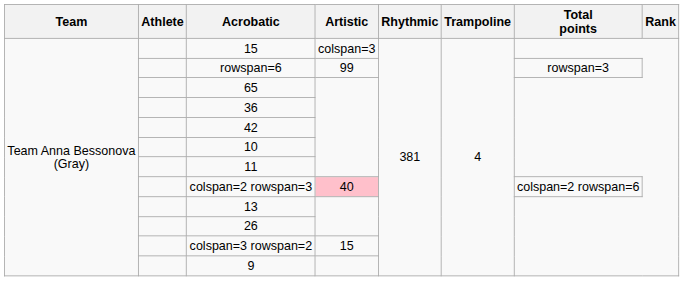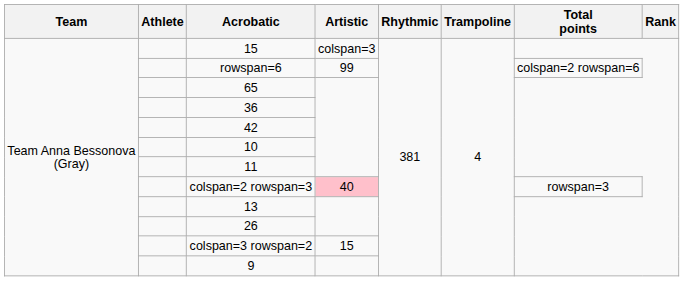(578, 68) rowspan=3 -> (578, 68) colspan=2 rowspan=6
(578, 187) colspan=2 rowspan=6 -> (578, 187) rowspan=3
